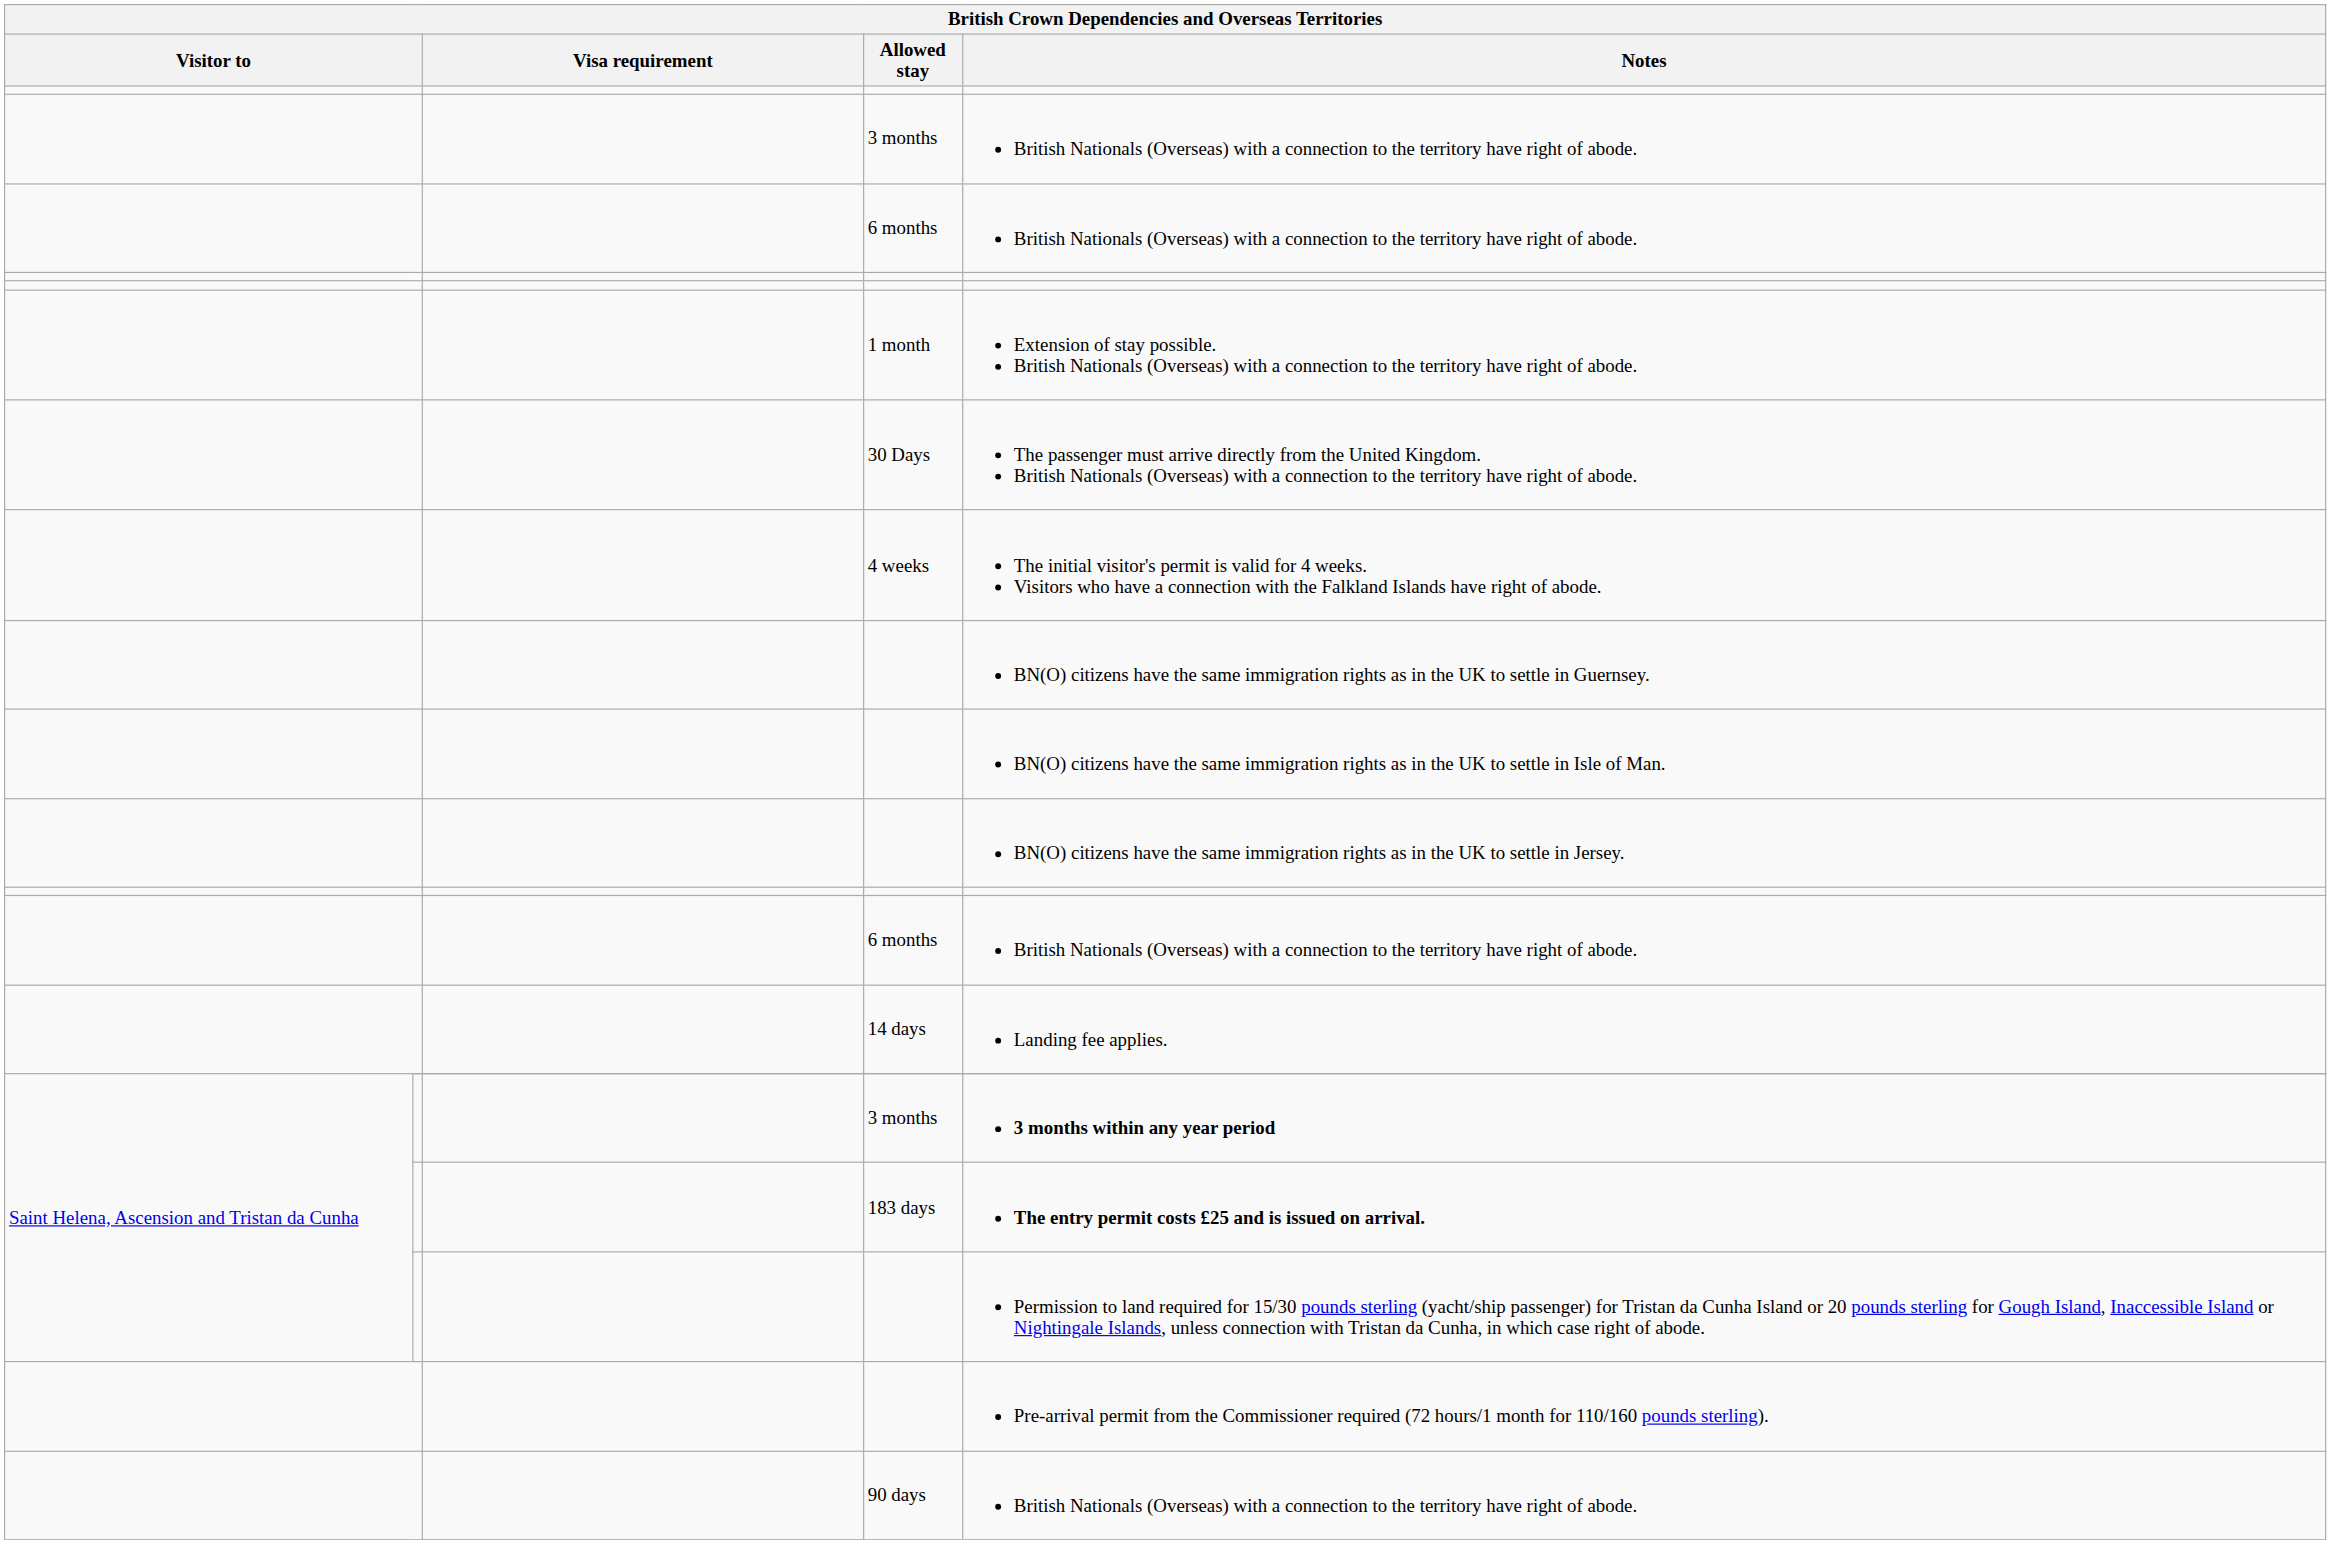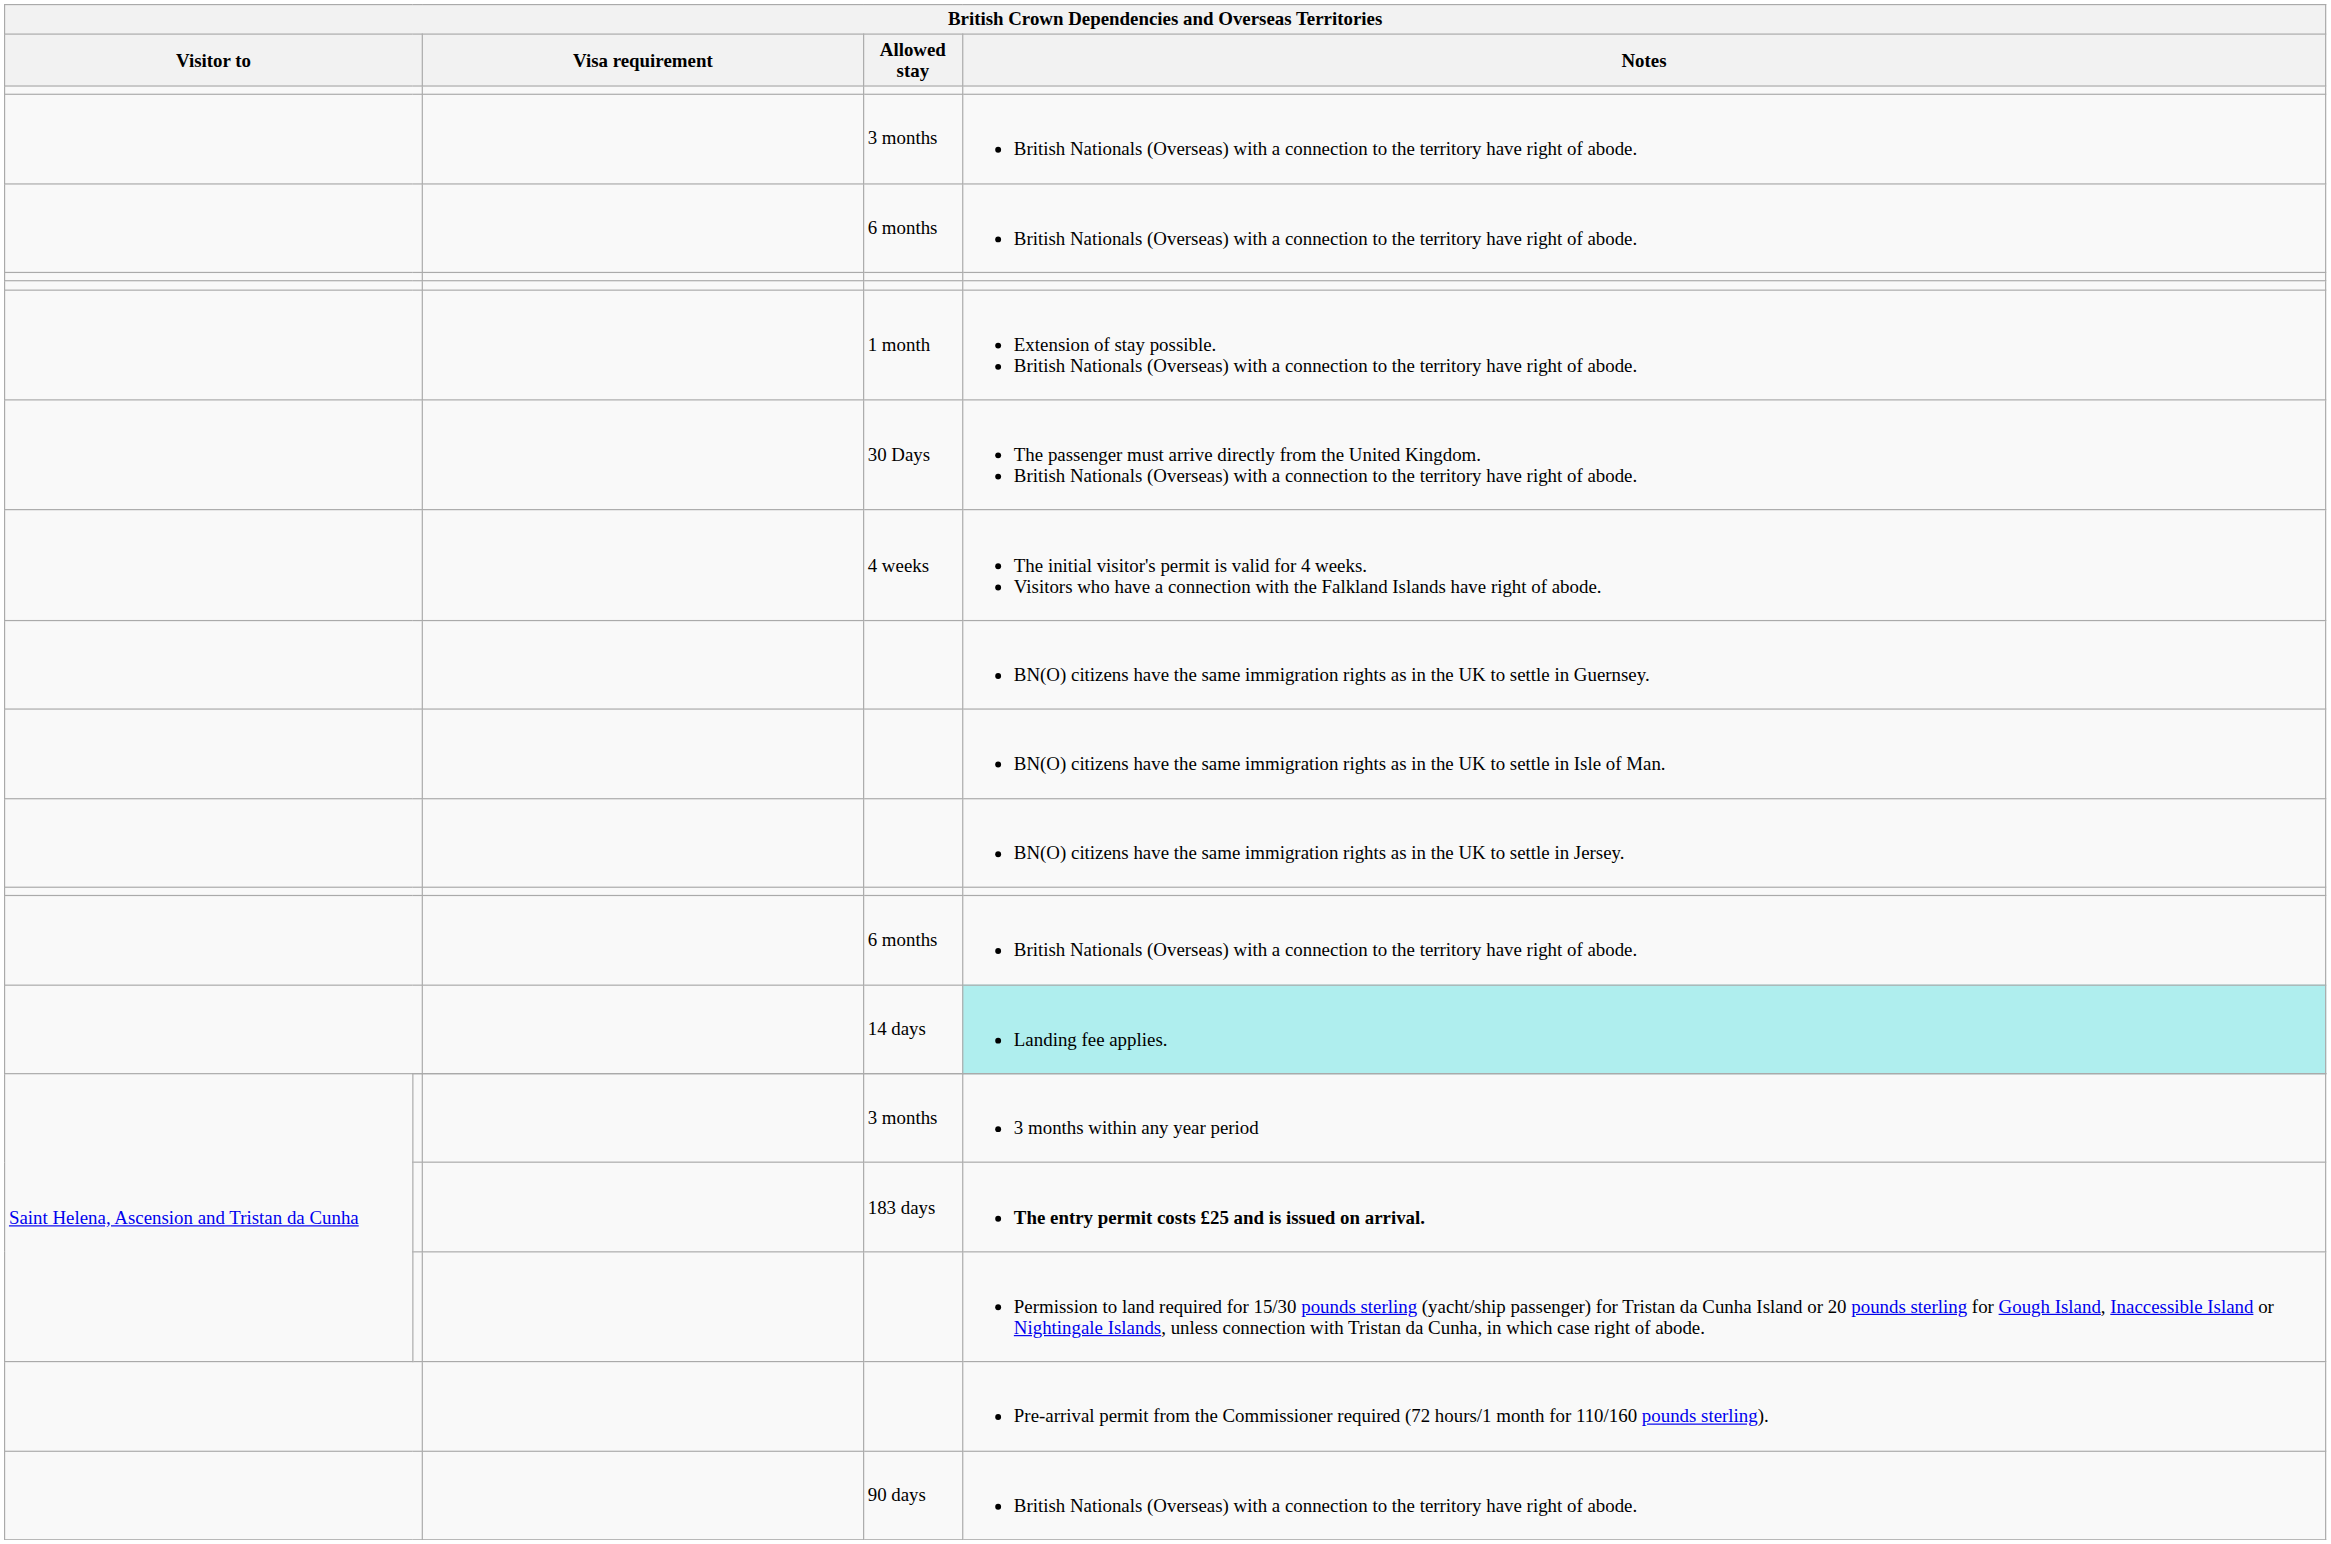(1644, 1040) no background -> (1644, 1040) paleturquoise background
(1644, 1129) bold -> (1644, 1129) normal
